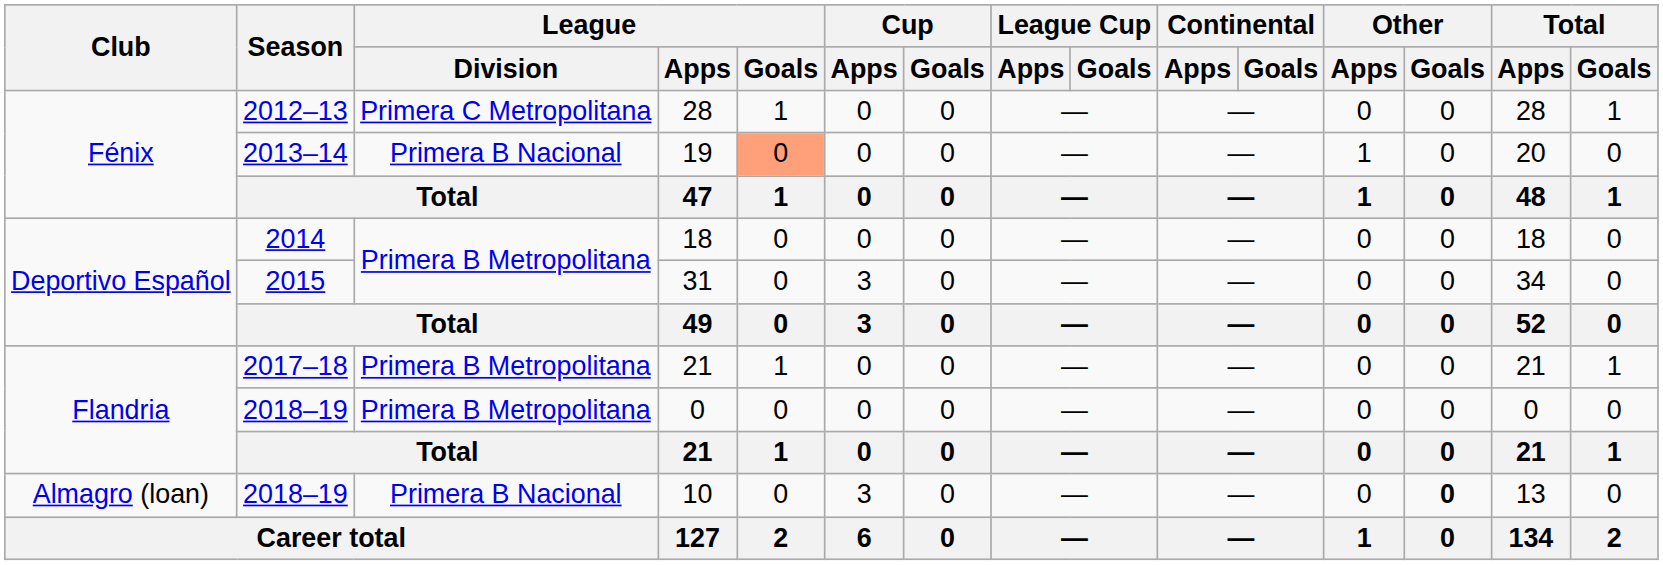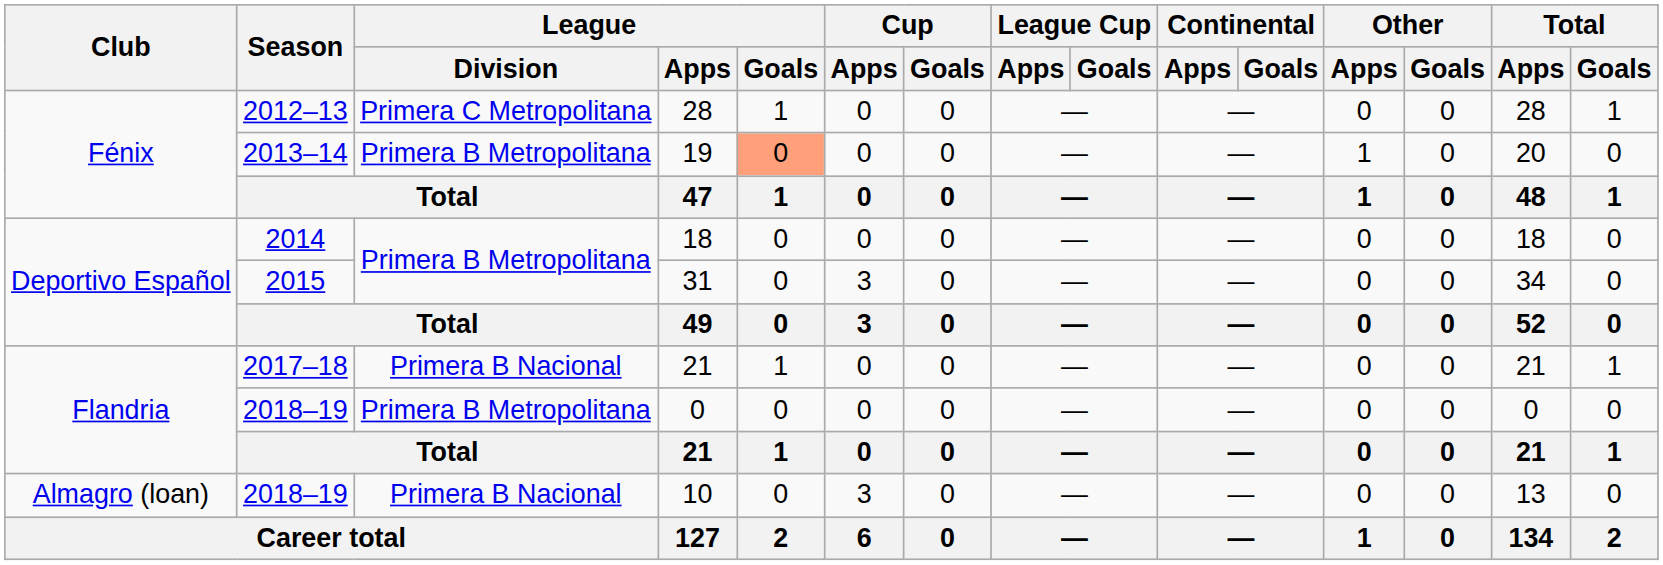(506, 153) Primera B Nacional -> (506, 153) Primera B Metropolitana
(506, 366) Primera B Metropolitana -> (506, 366) Primera B Nacional
(1448, 494) bold -> (1448, 494) normal
